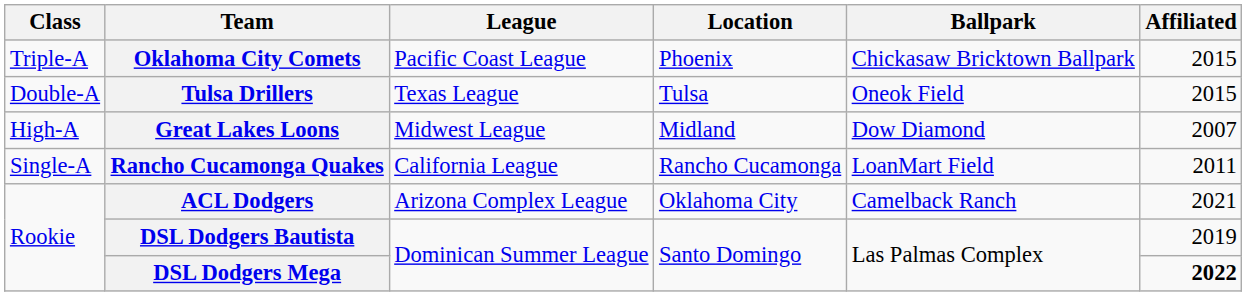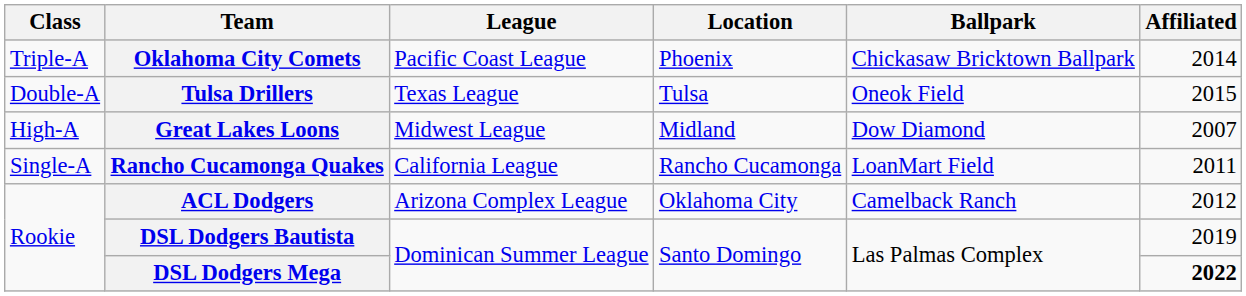(1214, 58) 2015 -> (1214, 58) 2014
(1214, 201) 2021 -> (1214, 201) 2012
